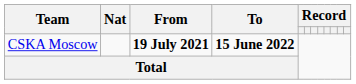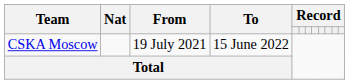(171, 44) bold -> (170, 44) normal
(255, 44) bold -> (251, 44) normal
